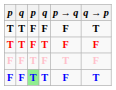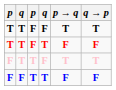(66, 28) F -> (66, 28) T
(22, 61) F -> (22, 61) T
(96, 61) F -> (96, 61) T
(33, 77) lightgreen background -> (33, 77) no background
(96, 77) T -> (96, 77) F
